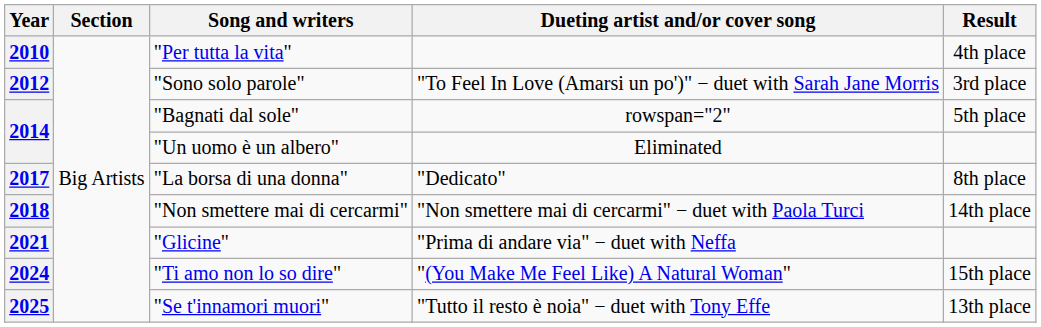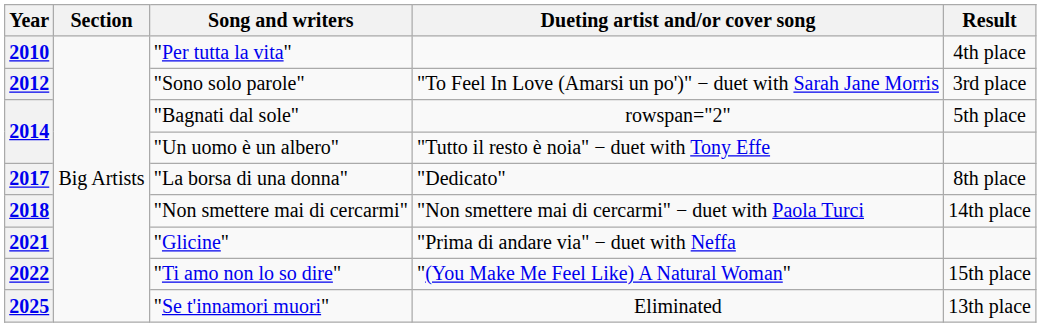(678, 147) Eliminated -> (594, 147) "Tutto il resto è noia" − duet with Tony Effe
(29, 274) 2024 -> (29, 274) 2022
(594, 305) "Tutto il resto è noia" − duet with Tony Effe -> (678, 305) Eliminated
